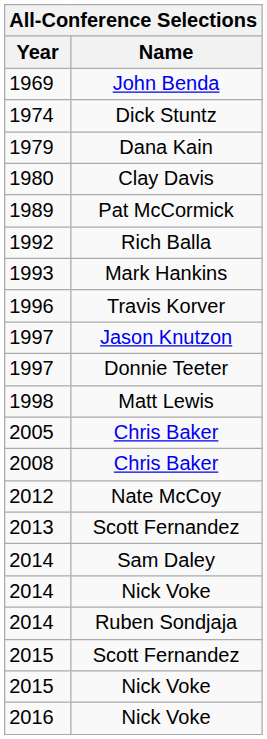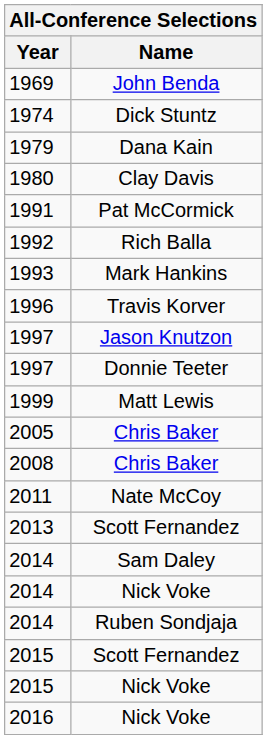(31, 210) 1989 -> (31, 210) 1991
(31, 400) 1998 -> (31, 400) 1999
(31, 496) 2012 -> (31, 496) 2011
